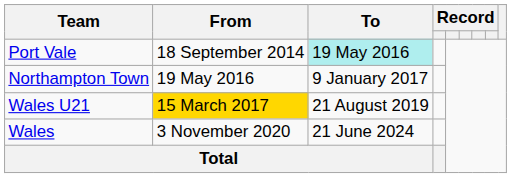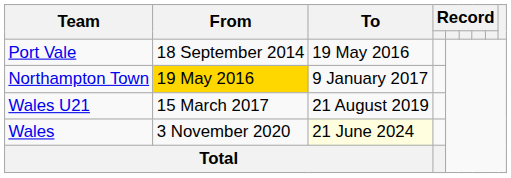(361, 52) paleturquoise background -> (361, 52) no background
(205, 78) no background -> (205, 78) gold background
(213, 105) gold background -> (213, 105) no background
(363, 132) no background -> (363, 132) lightyellow background
